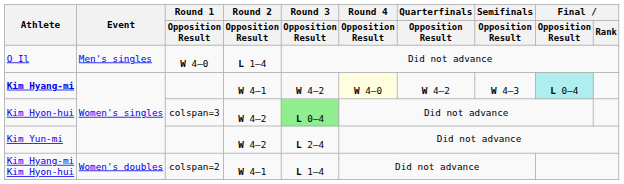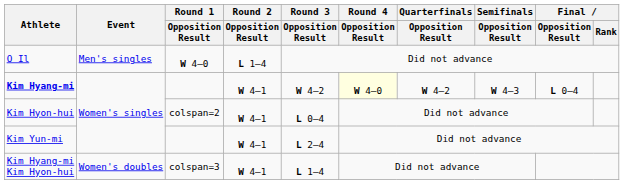(564, 91) paleturquoise background -> (564, 91) no background
(194, 112) colspan=3 -> (194, 112) colspan=2
(252, 118) W 4–2 -> (252, 118) W 4–1
(310, 118) lightgreen background -> (310, 118) no background
(252, 145) W 4–2 -> (252, 145) W 4–1
(194, 166) colspan=2 -> (194, 166) colspan=3
